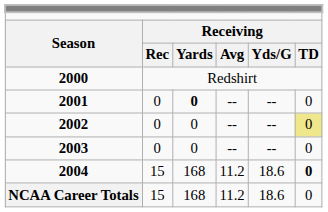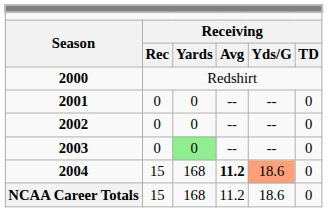(194, 101) bold -> (194, 101) normal
(309, 124) khaki background -> (309, 124) no background
(194, 148) no background -> (194, 148) lightgreen background
(232, 171) normal -> (232, 171) bold
(272, 171) no background -> (272, 171) lightsalmon background
(309, 171) bold -> (309, 171) normal
